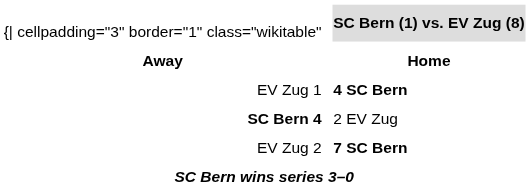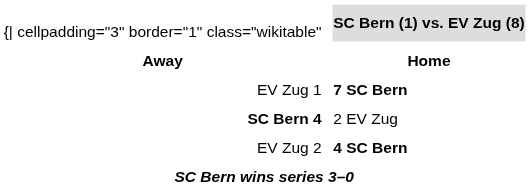(370, 90) 4 SC Bern -> (370, 90) 7 SC Bern
(370, 148) 7 SC Bern -> (370, 148) 4 SC Bern
